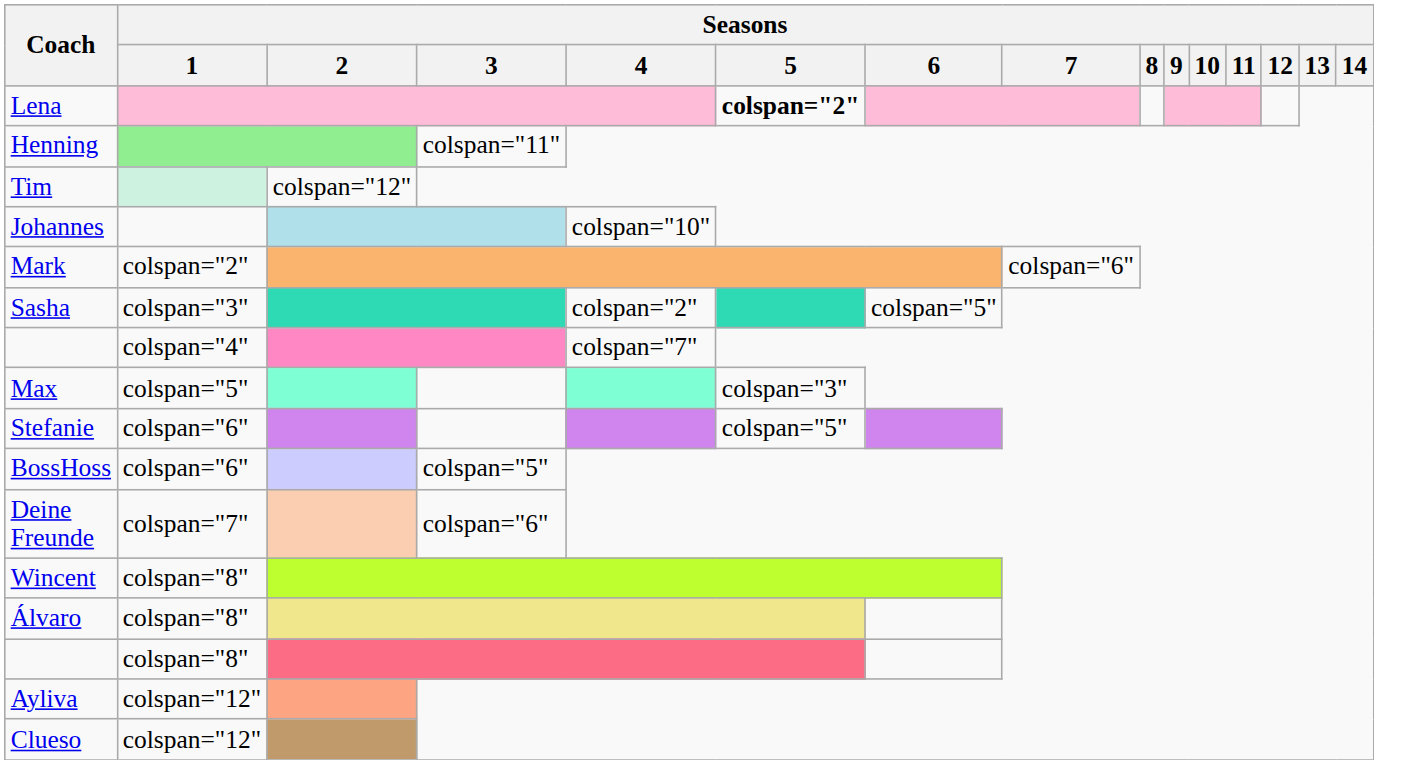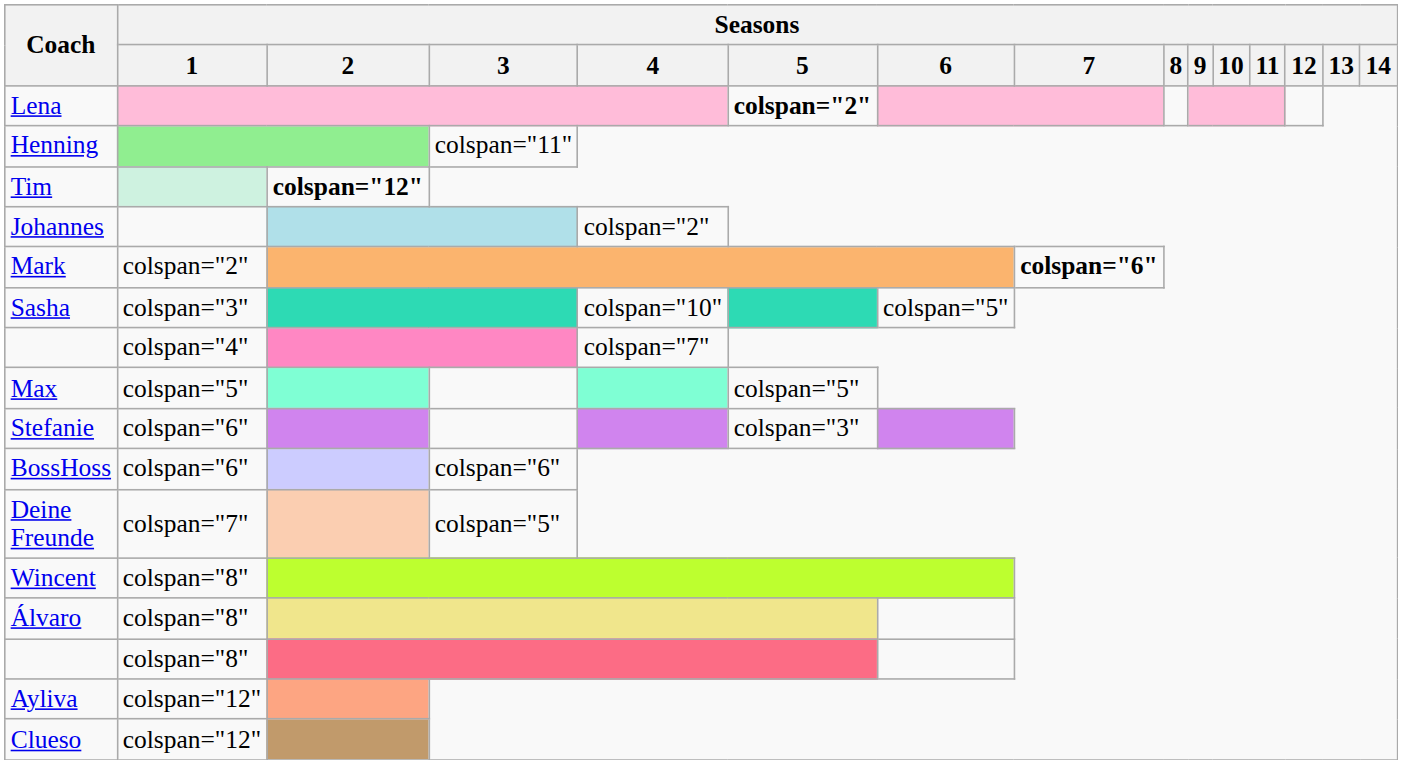(342, 186) normal -> (348, 186) bold
(641, 226) colspan="10" -> (647, 226) colspan="2"
(1071, 266) normal -> (1089, 266) bold
(635, 307) colspan="2" -> (653, 307) colspan="10"
(785, 387) colspan="3" -> (797, 387) colspan="5"
(785, 428) colspan="5" -> (797, 428) colspan="3"
(486, 468) colspan="5" -> (497, 468) colspan="6"
(486, 523) colspan="6" -> (497, 523) colspan="5"
